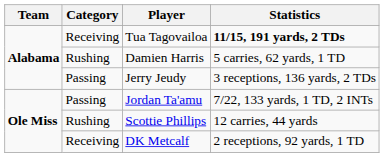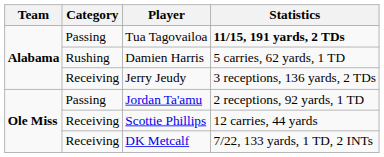(92, 36) Receiving -> (86, 36) Passing
(86, 78) Passing -> (92, 78) Receiving
(293, 99) 7/22, 133 yards, 1 TD, 2 INTs -> (289, 99) 2 receptions, 92 yards, 1 TD
(88, 120) Rushing -> (92, 120) Receiving
(289, 141) 2 receptions, 92 yards, 1 TD -> (293, 141) 7/22, 133 yards, 1 TD, 2 INTs
